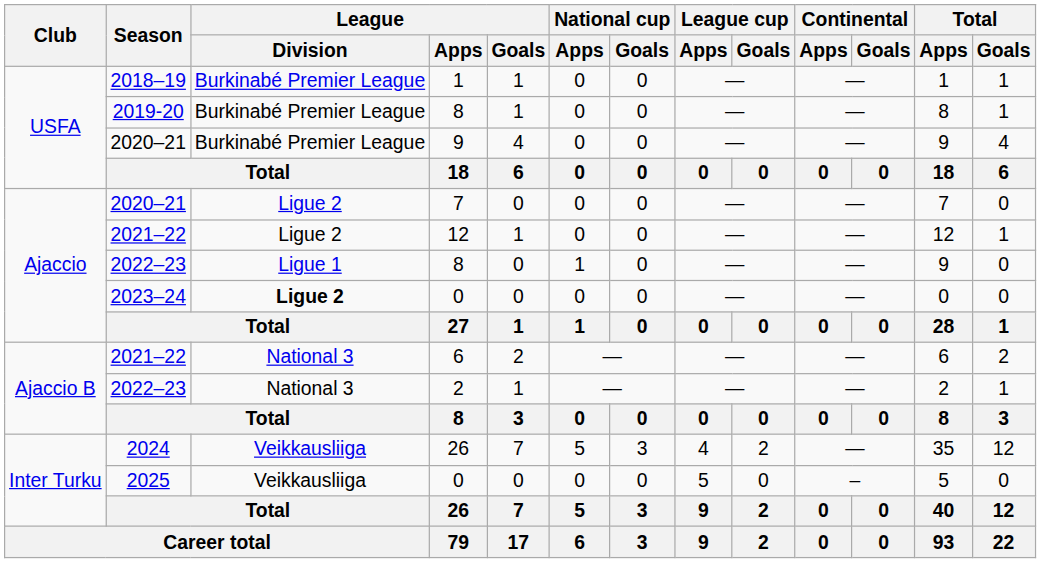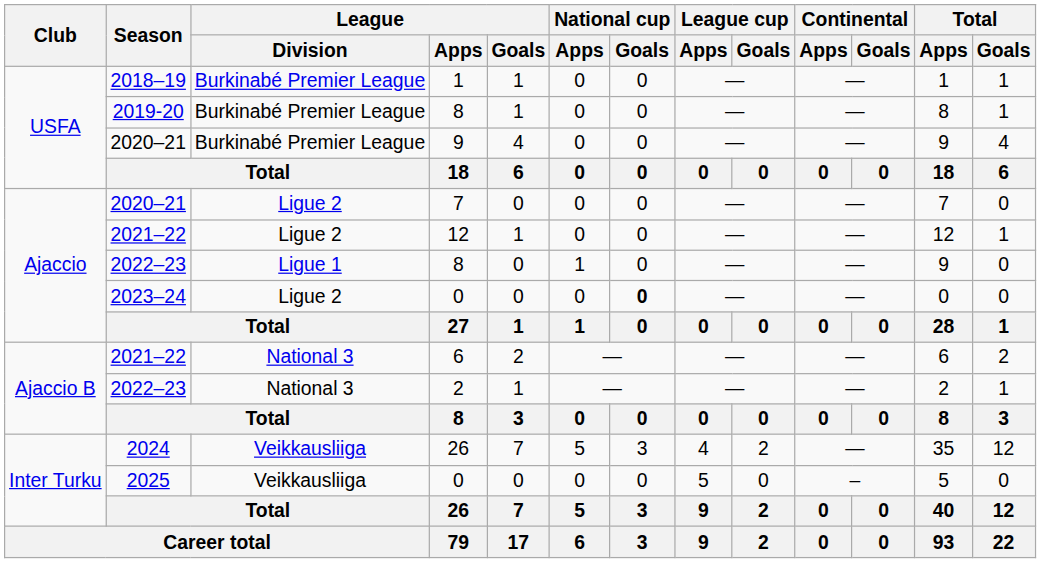(310, 296) bold -> (310, 296) normal
(642, 296) normal -> (642, 296) bold
